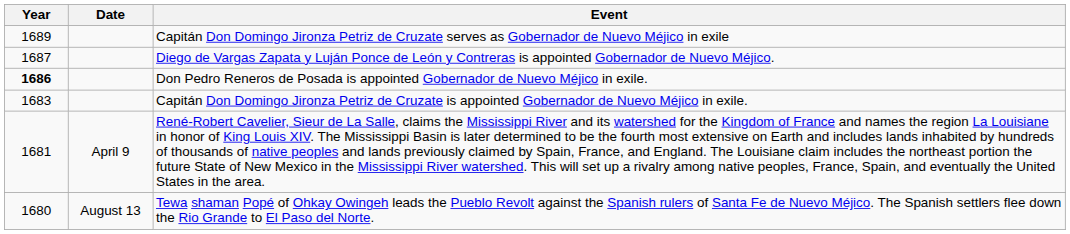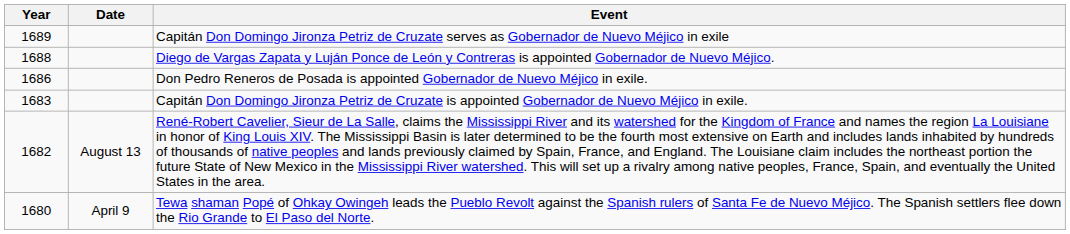(36, 57) 1687 -> (36, 57) 1688
(36, 79) bold -> (36, 79) normal
(36, 151) 1681 -> (36, 151) 1682
(110, 151) April 9 -> (110, 151) August 13
(110, 211) August 13 -> (110, 211) April 9
